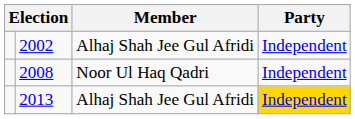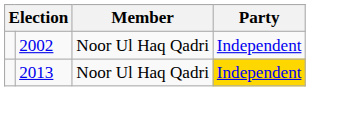(165, 45) Alhaj Shah Jee Gul Afridi -> (143, 45) Noor Ul Haq Qadri
- row: (36, 72)
(165, 99) Alhaj Shah Jee Gul Afridi -> (143, 72) Noor Ul Haq Qadri
